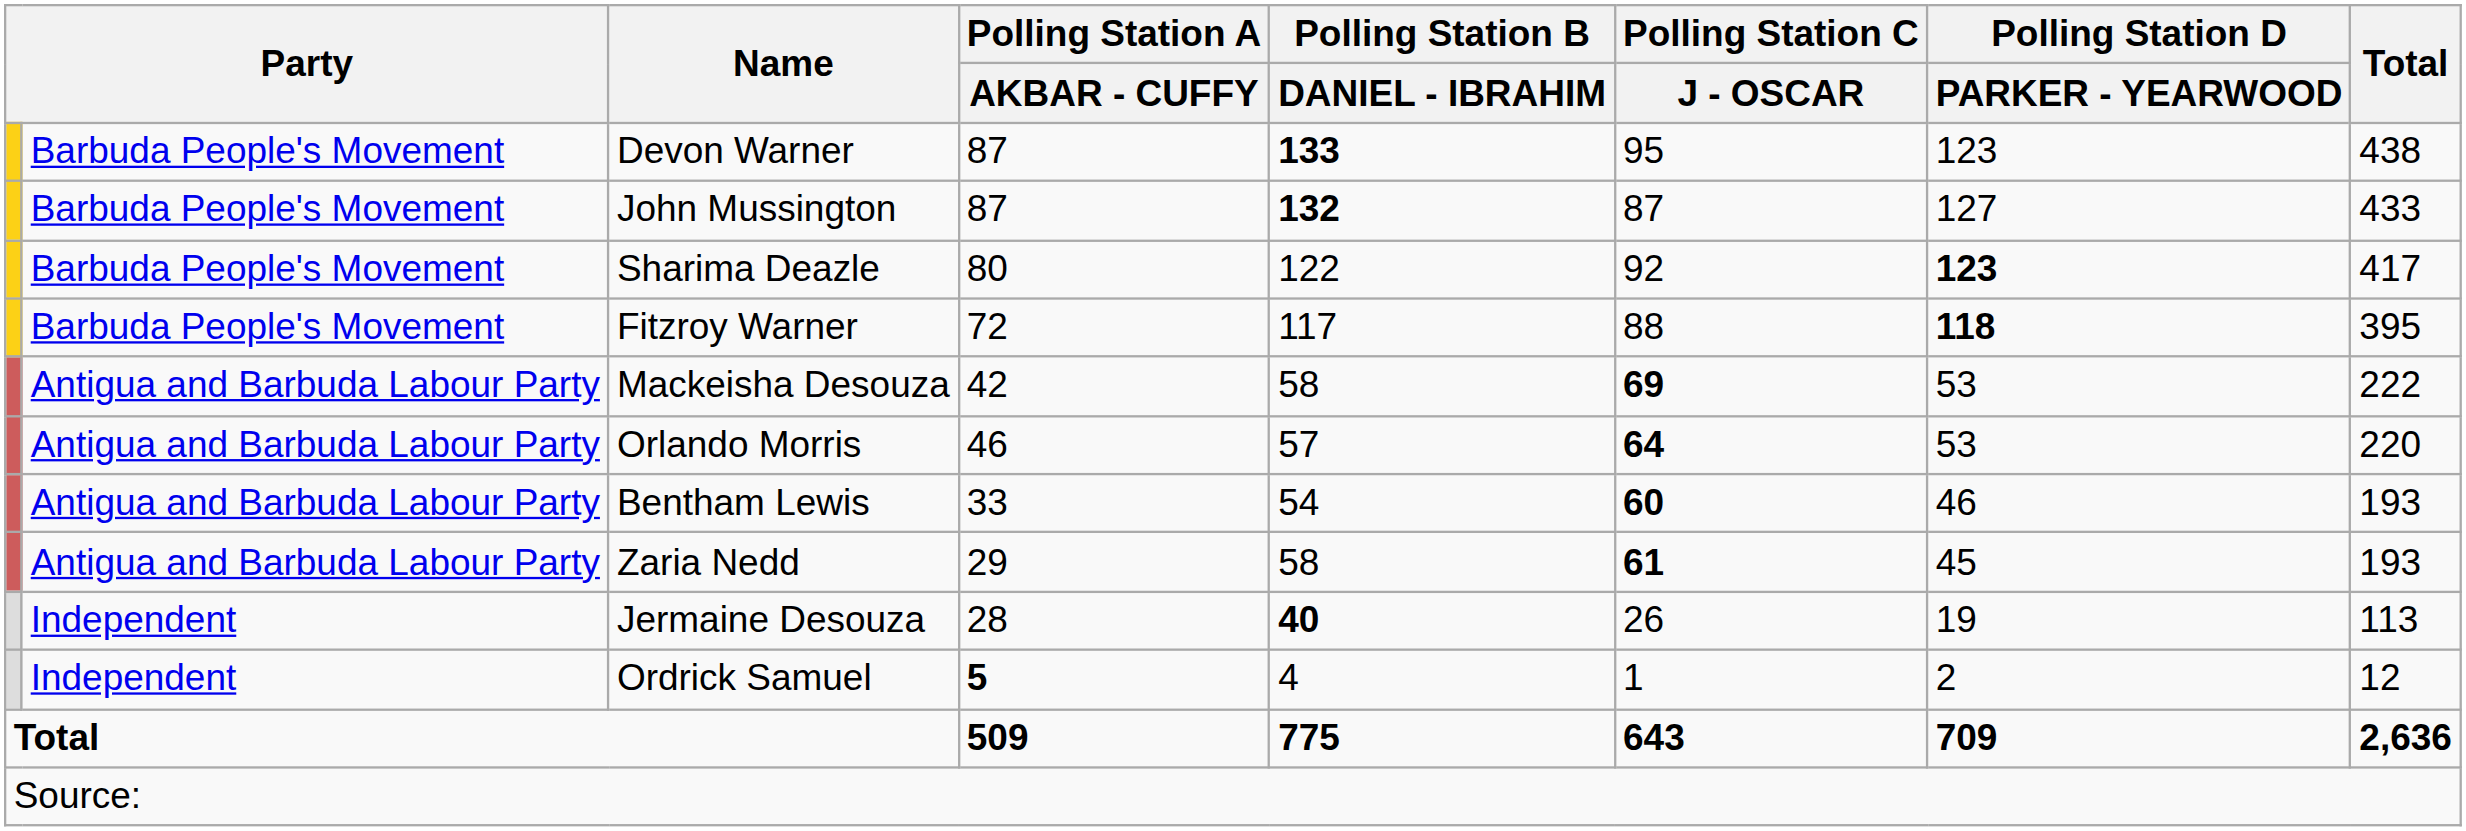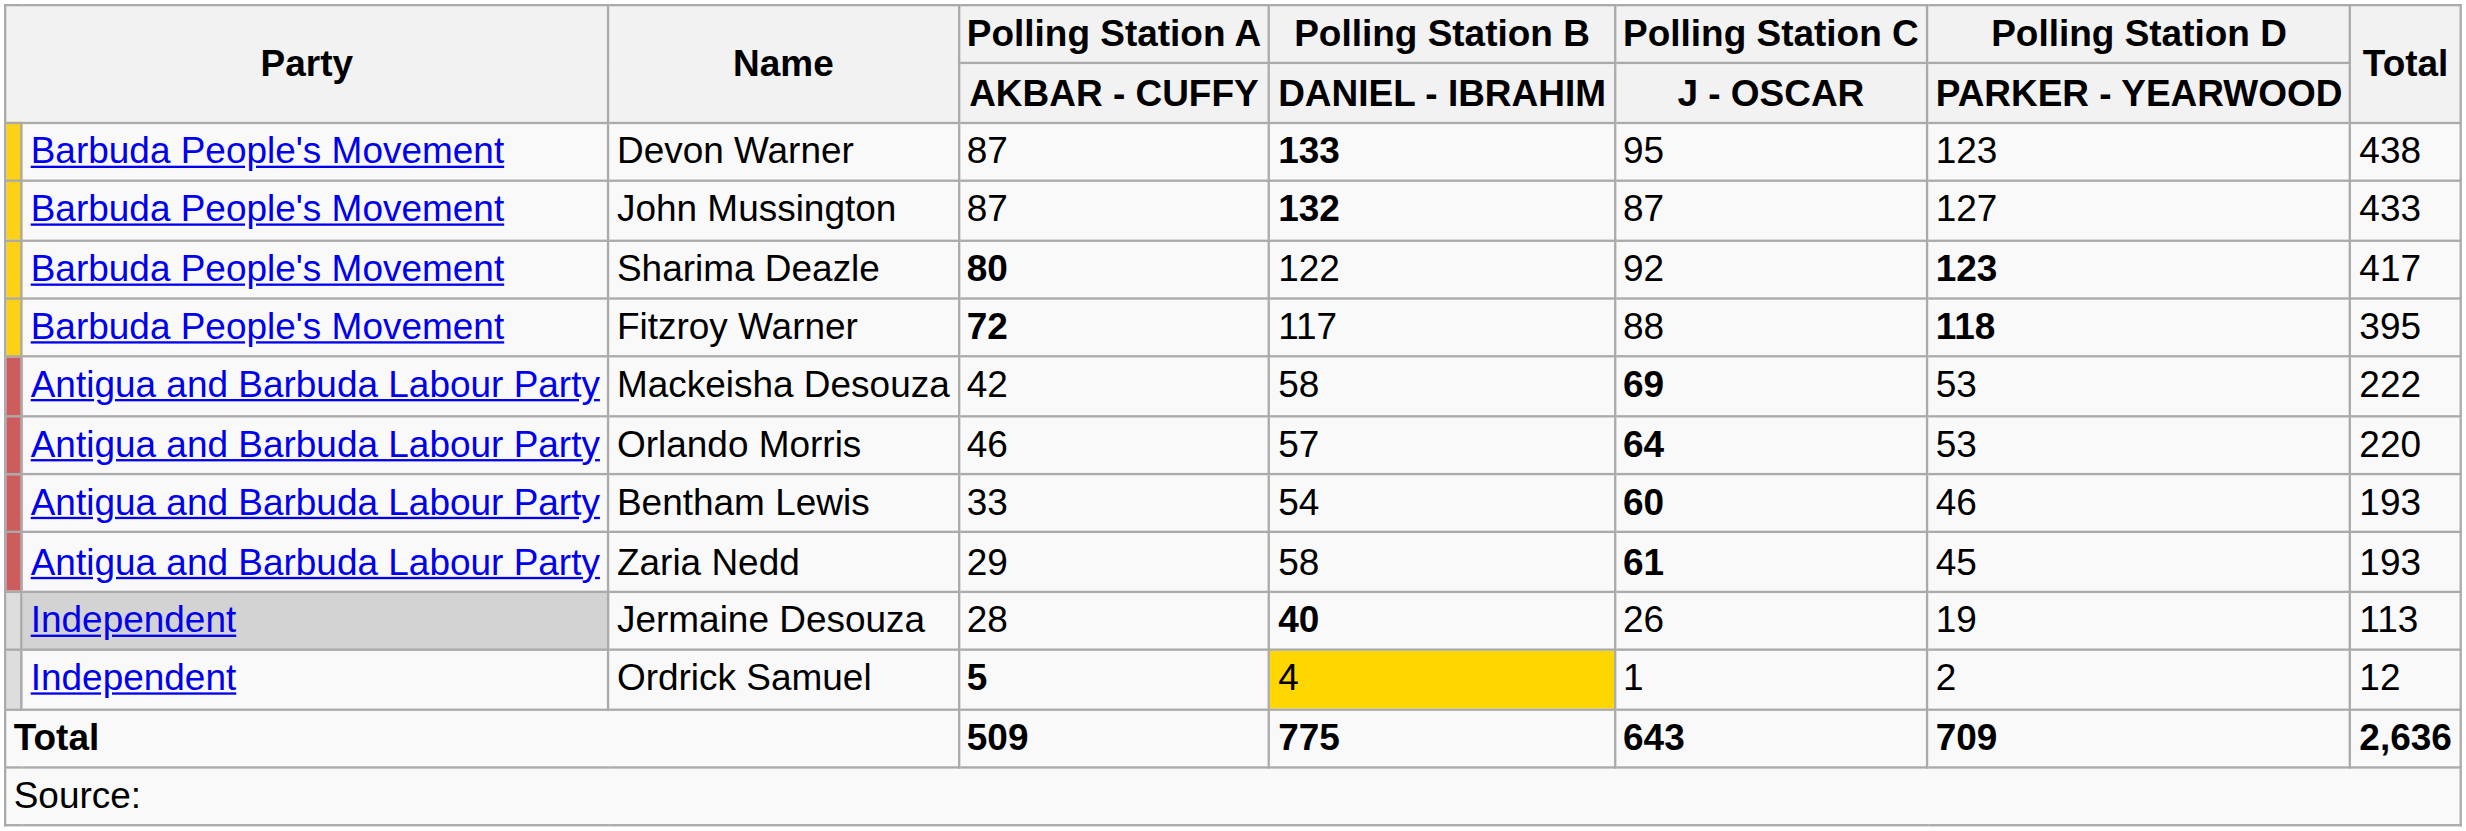(987, 268) normal -> (987, 268) bold
(987, 326) normal -> (987, 326) bold
(133, 619) no background -> (133, 619) lightgrey background
(1288, 678) no background -> (1288, 678) gold background
